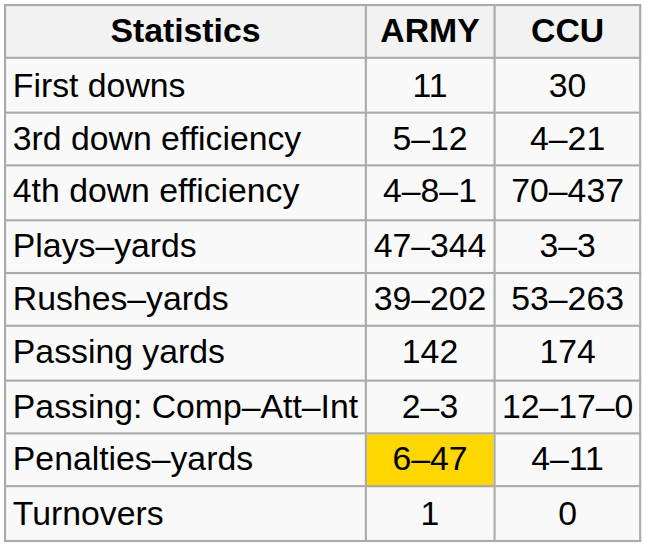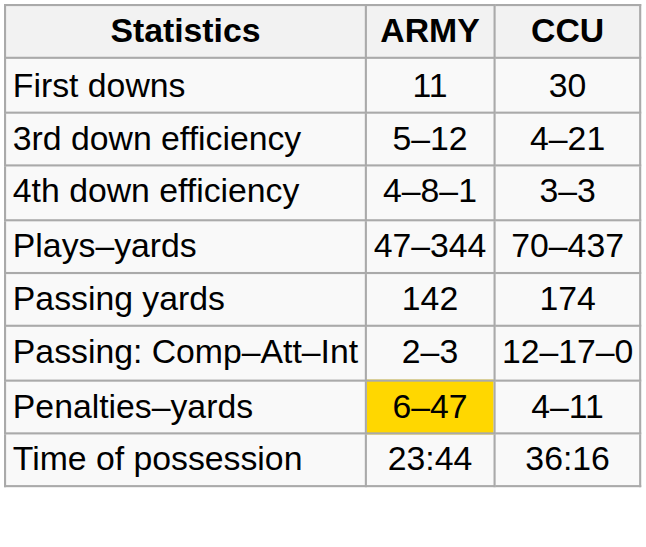(568, 191) 70–437 -> (568, 191) 3–3
(568, 245) 3–3 -> (568, 245) 70–437
- row: (121, 298)
- row: (88, 513)
+ row: (158, 459)
